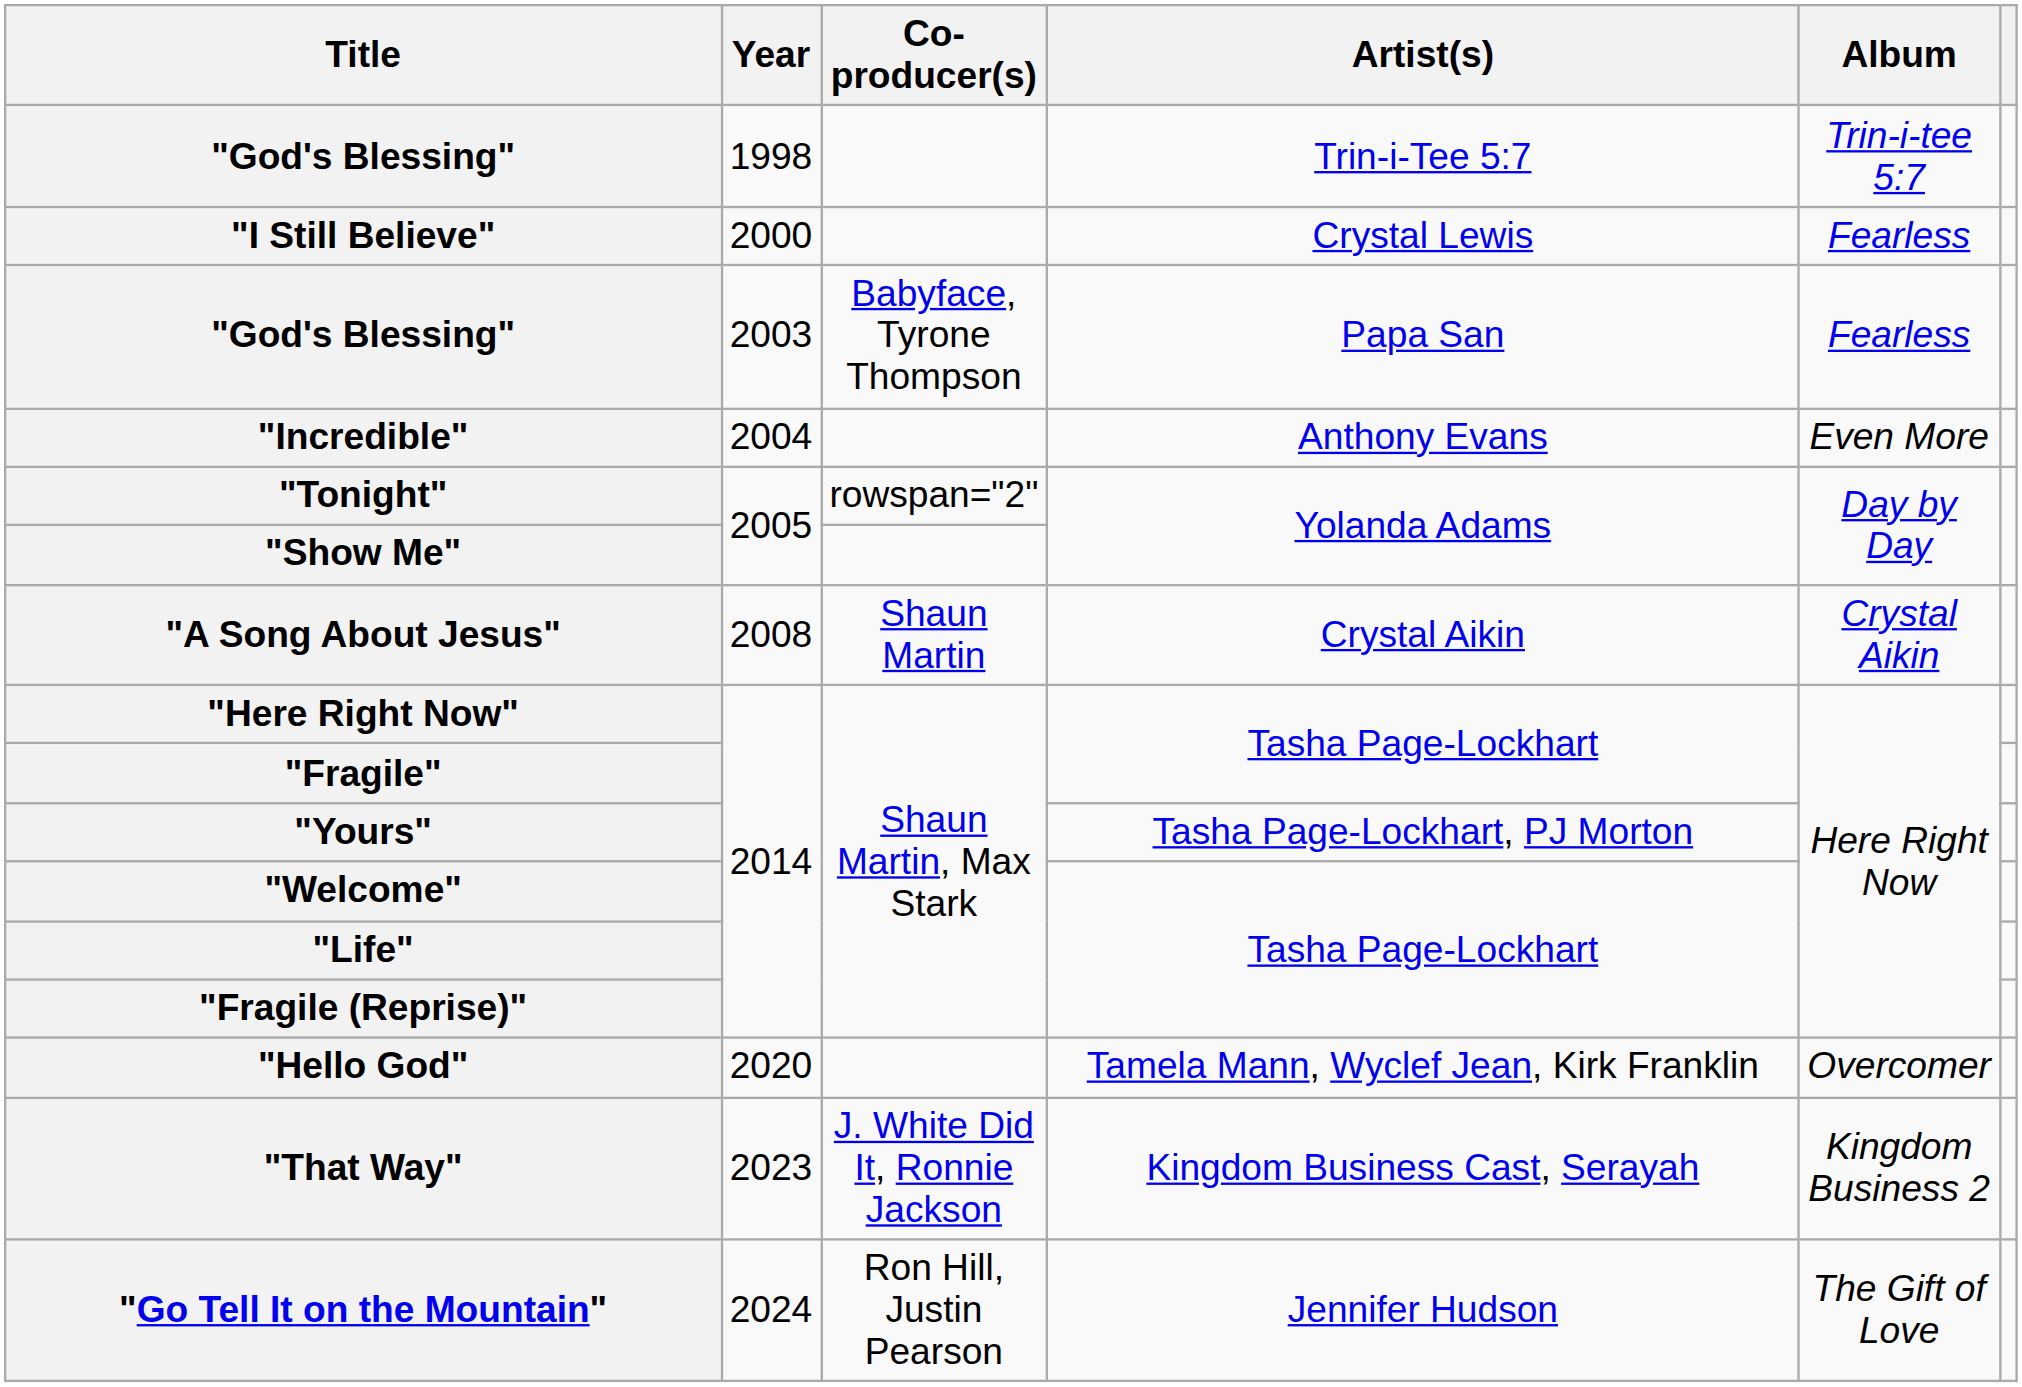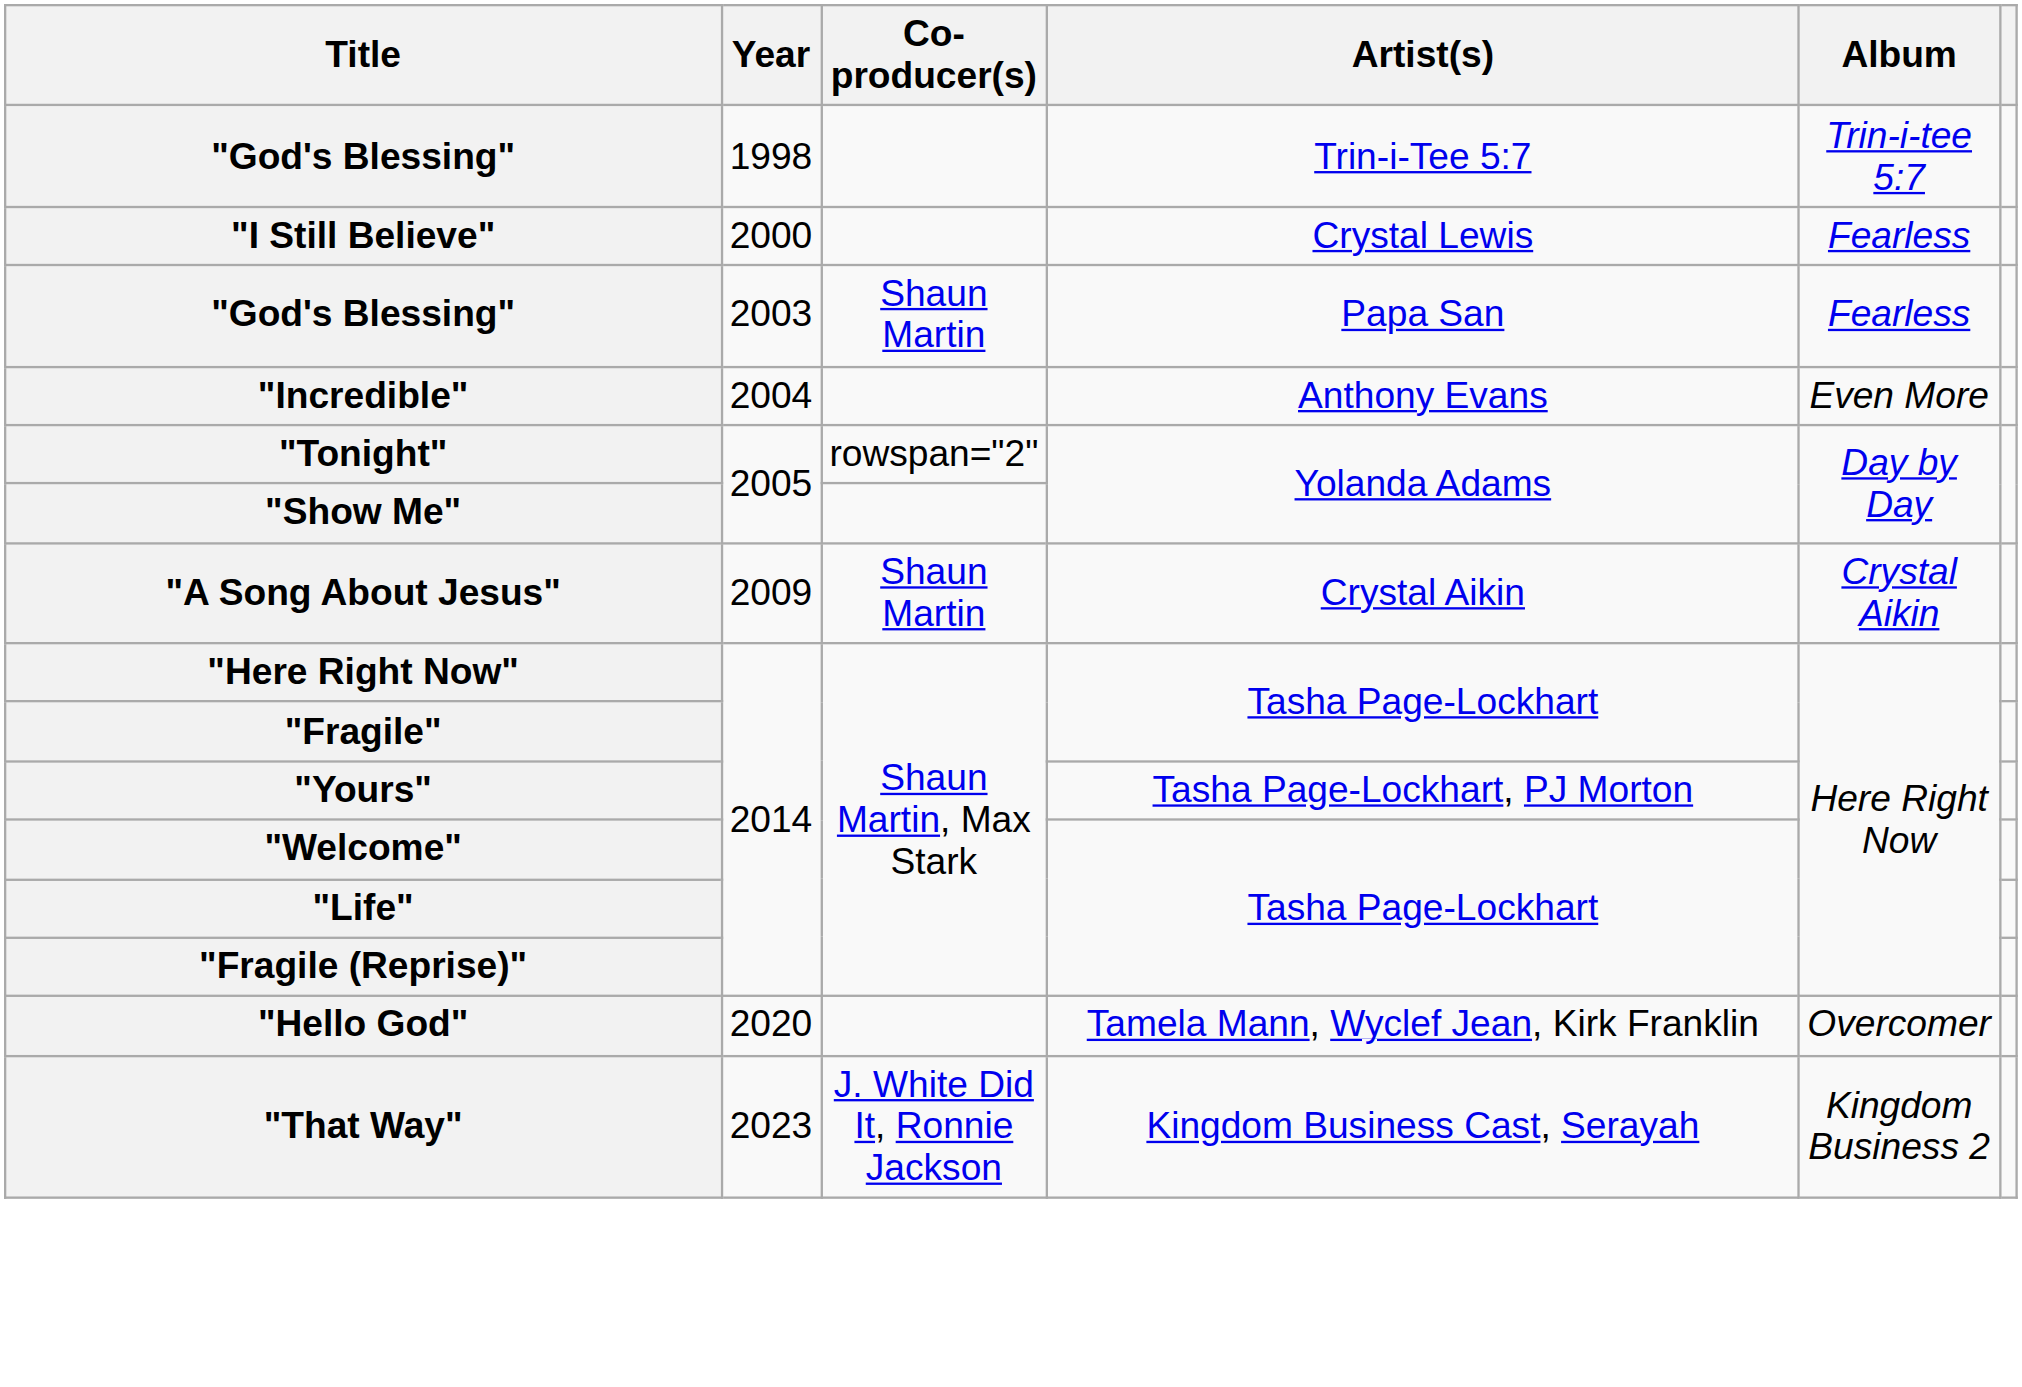(934, 335) Babyface, Tyrone Thompson -> (934, 314) Shaun Martin
(771, 633) 2008 -> (771, 592) 2009
- row: (363, 1309)
